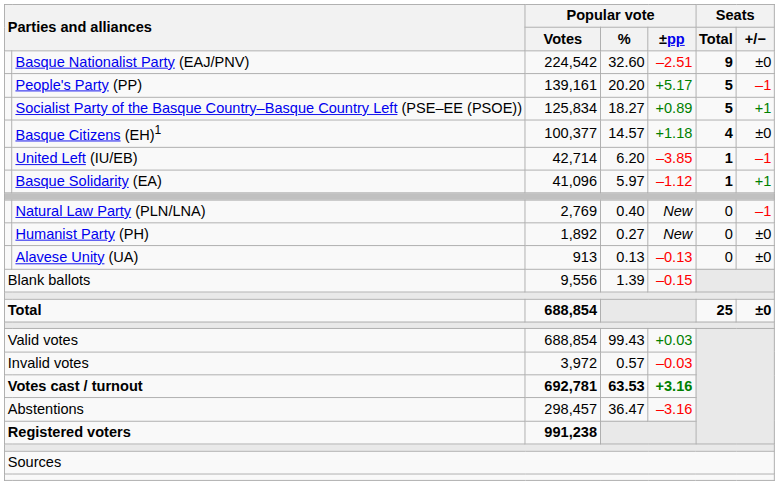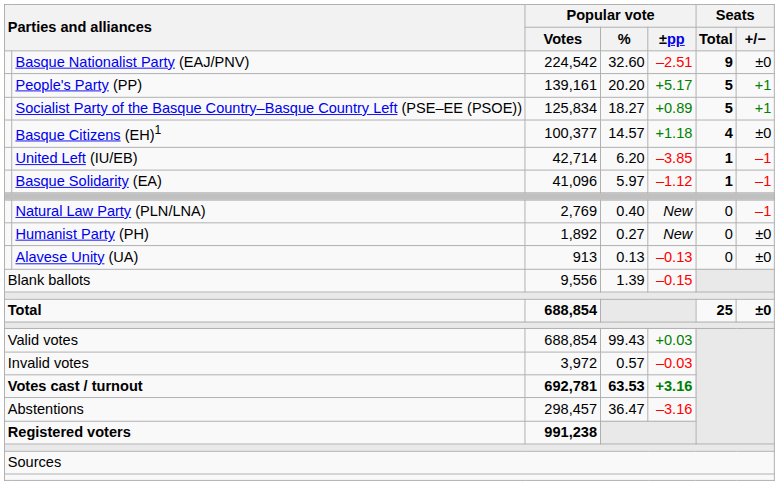(763, 85) –1 -> (763, 85) +1
(763, 181) +1 -> (763, 181) –1
